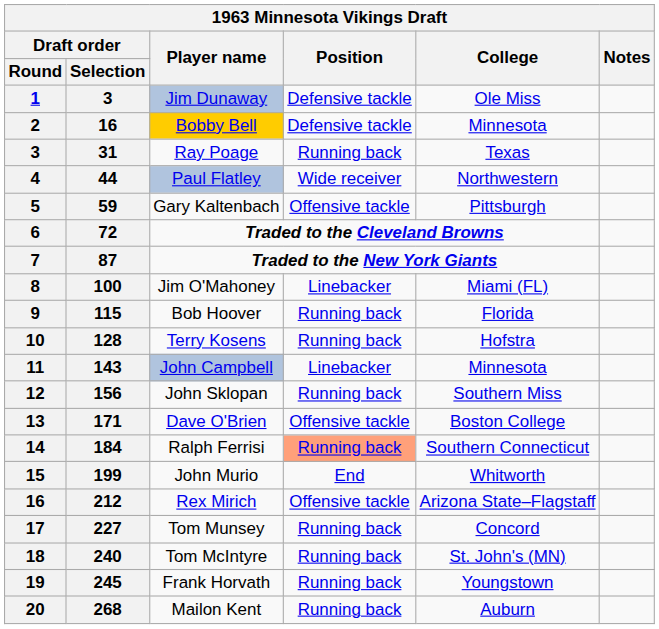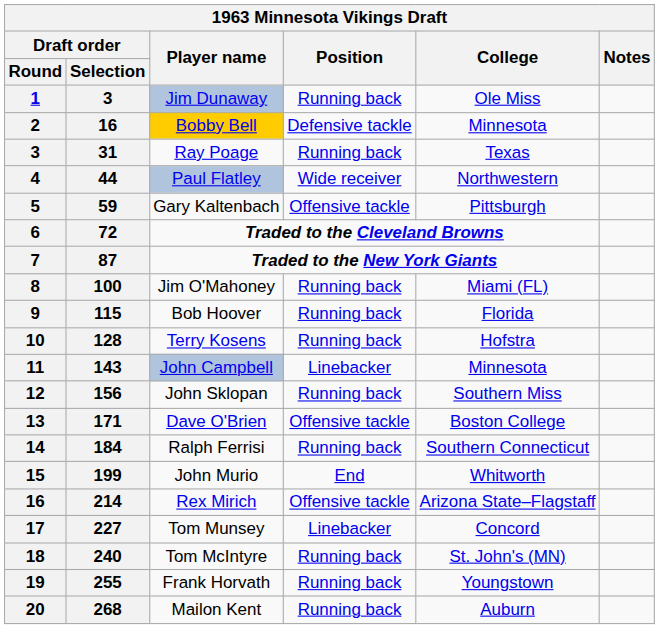(350, 98) Defensive tackle -> (350, 98) Running back
(350, 286) Linebacker -> (350, 286) Running back
(350, 448) lightsalmon background -> (350, 448) no background
(108, 502) 212 -> (108, 502) 214
(350, 529) Running back -> (350, 529) Linebacker
(108, 582) 245 -> (108, 582) 255
